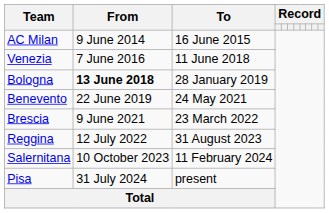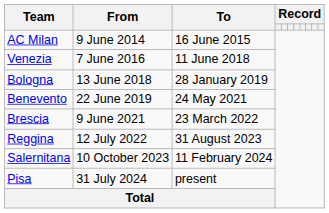(115, 79) bold -> (114, 79) normal
